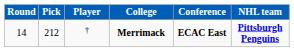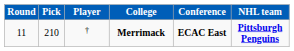(21, 33) 14 -> (21, 33) 11
(52, 33) 212 -> (52, 33) 210
